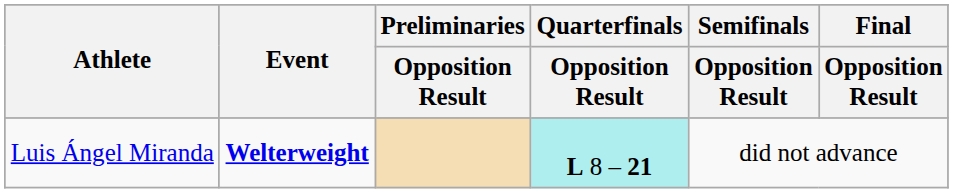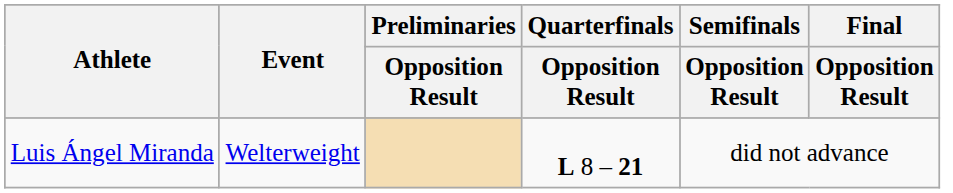(297, 152) bold -> (293, 152) normal
(609, 167) paleturquoise background -> (601, 167) no background
